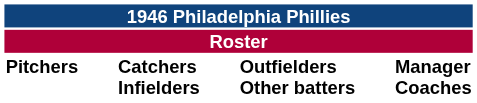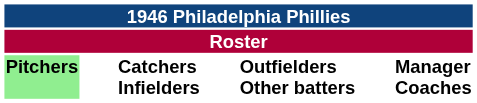(42, 67) no background -> (42, 67) lightgreen background
